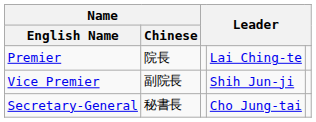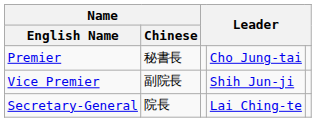(157, 57) 院長 -> (163, 57) 秘書長
(256, 58) Lai Ching-te -> (256, 58) Cho Jung-tai
(163, 105) 秘書長 -> (157, 105) 院長
(256, 105) Cho Jung-tai -> (256, 105) Lai Ching-te
